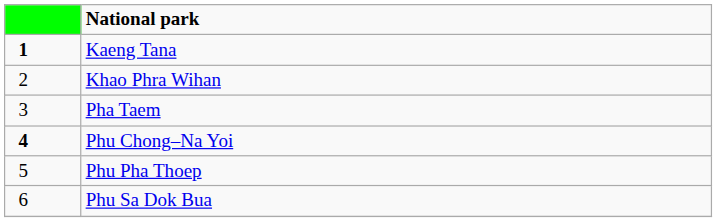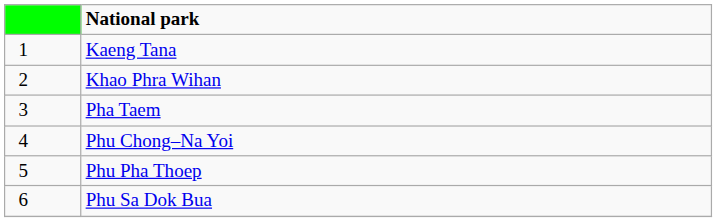(19, 49) bold -> (19, 49) normal
(19, 140) bold -> (19, 140) normal
